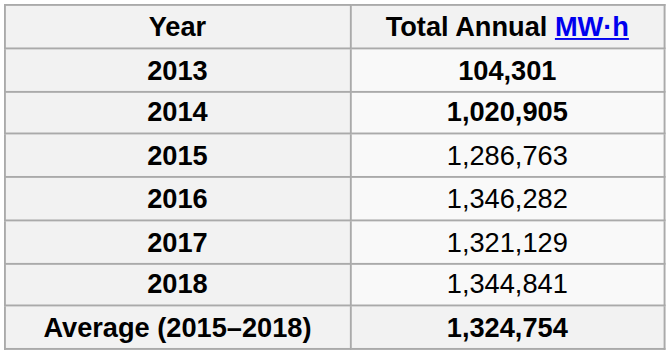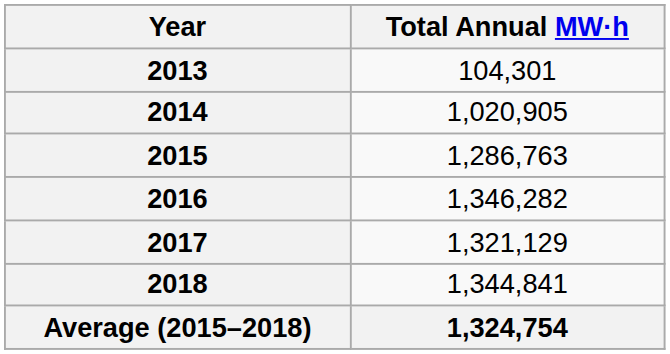(507, 70) bold -> (507, 70) normal
(507, 113) bold -> (507, 113) normal
